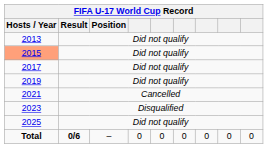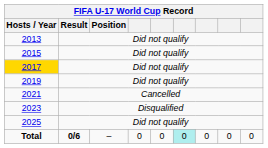(31, 53) lightsalmon background -> (31, 53) no background
(31, 67) no background -> (31, 67) gold background
(184, 137) no background -> (184, 137) paleturquoise background
